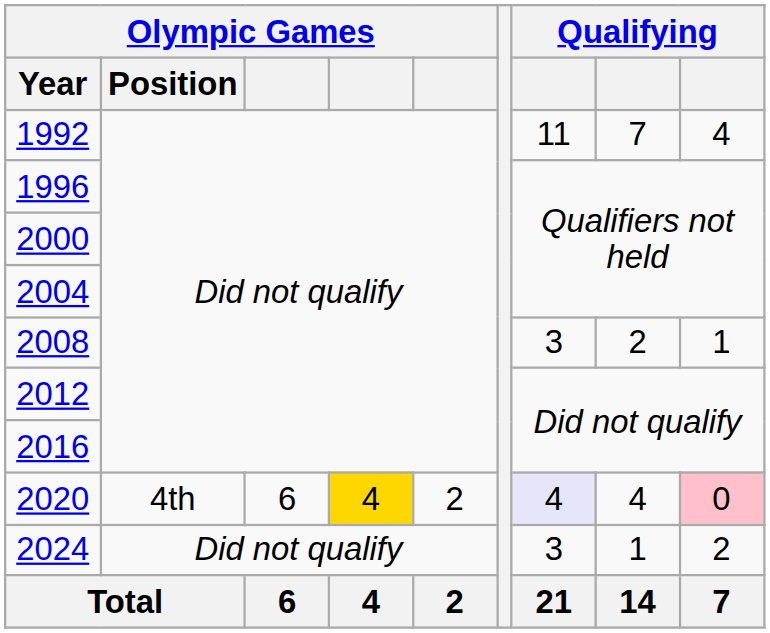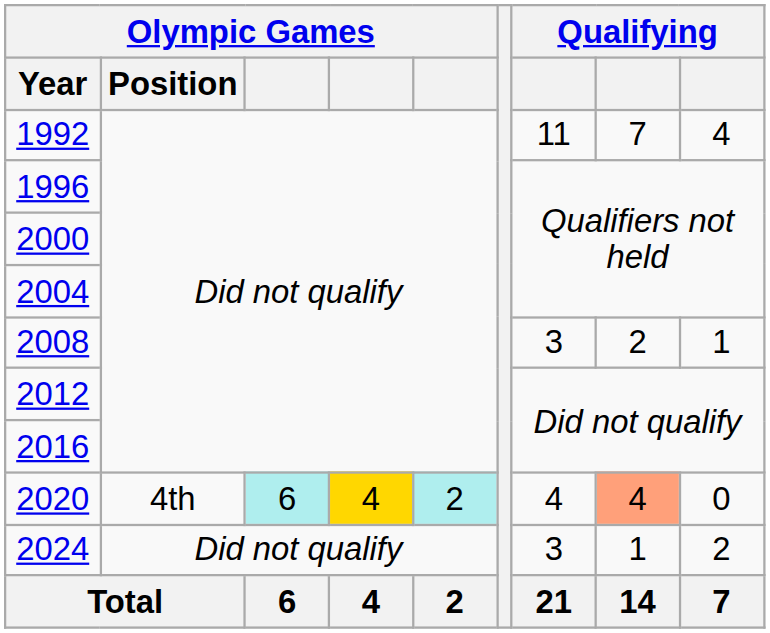(287, 498) no background -> (287, 498) paleturquoise background
(455, 498) no background -> (455, 498) paleturquoise background
(554, 498) lavender background -> (554, 498) no background
(638, 498) no background -> (638, 498) lightsalmon background
(721, 498) pink background -> (721, 498) no background
